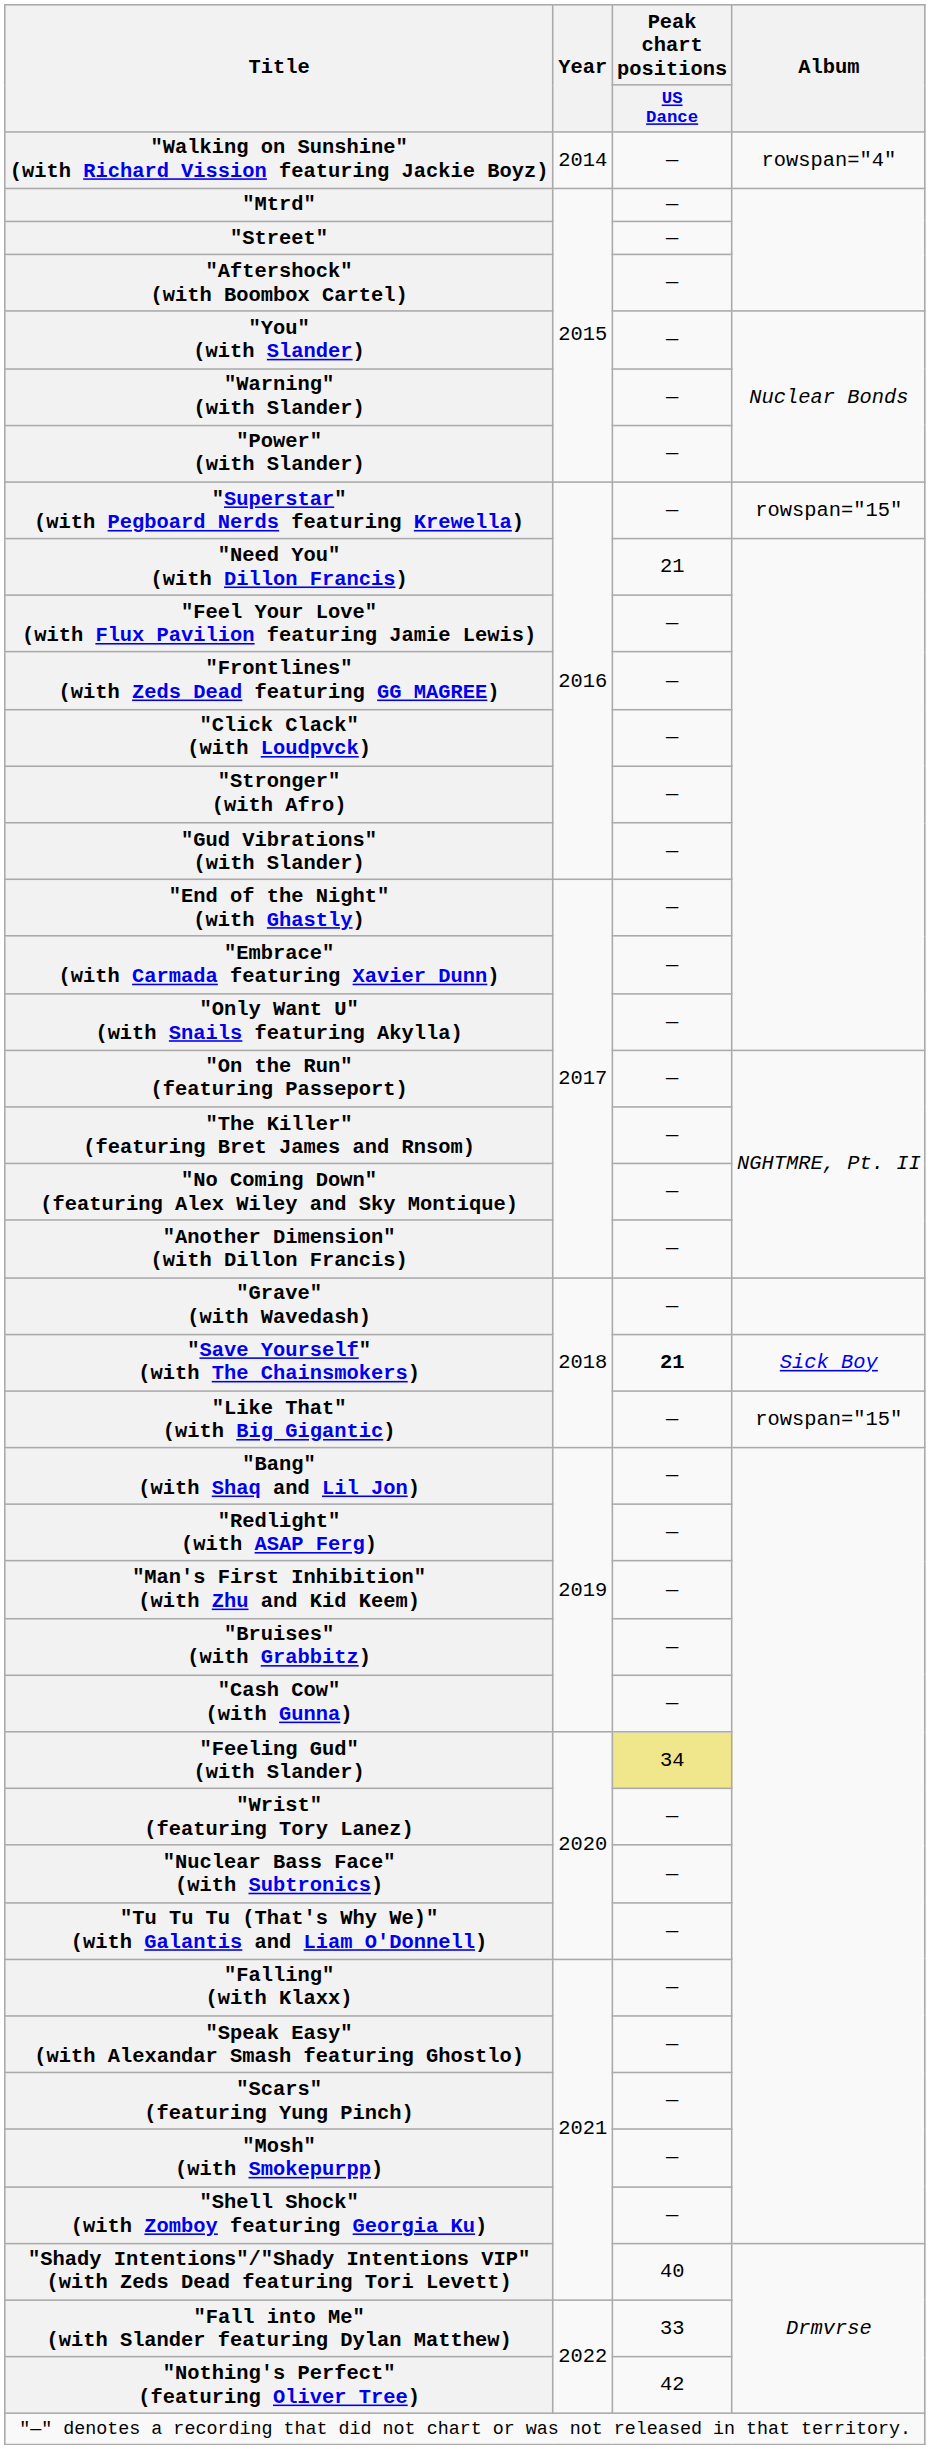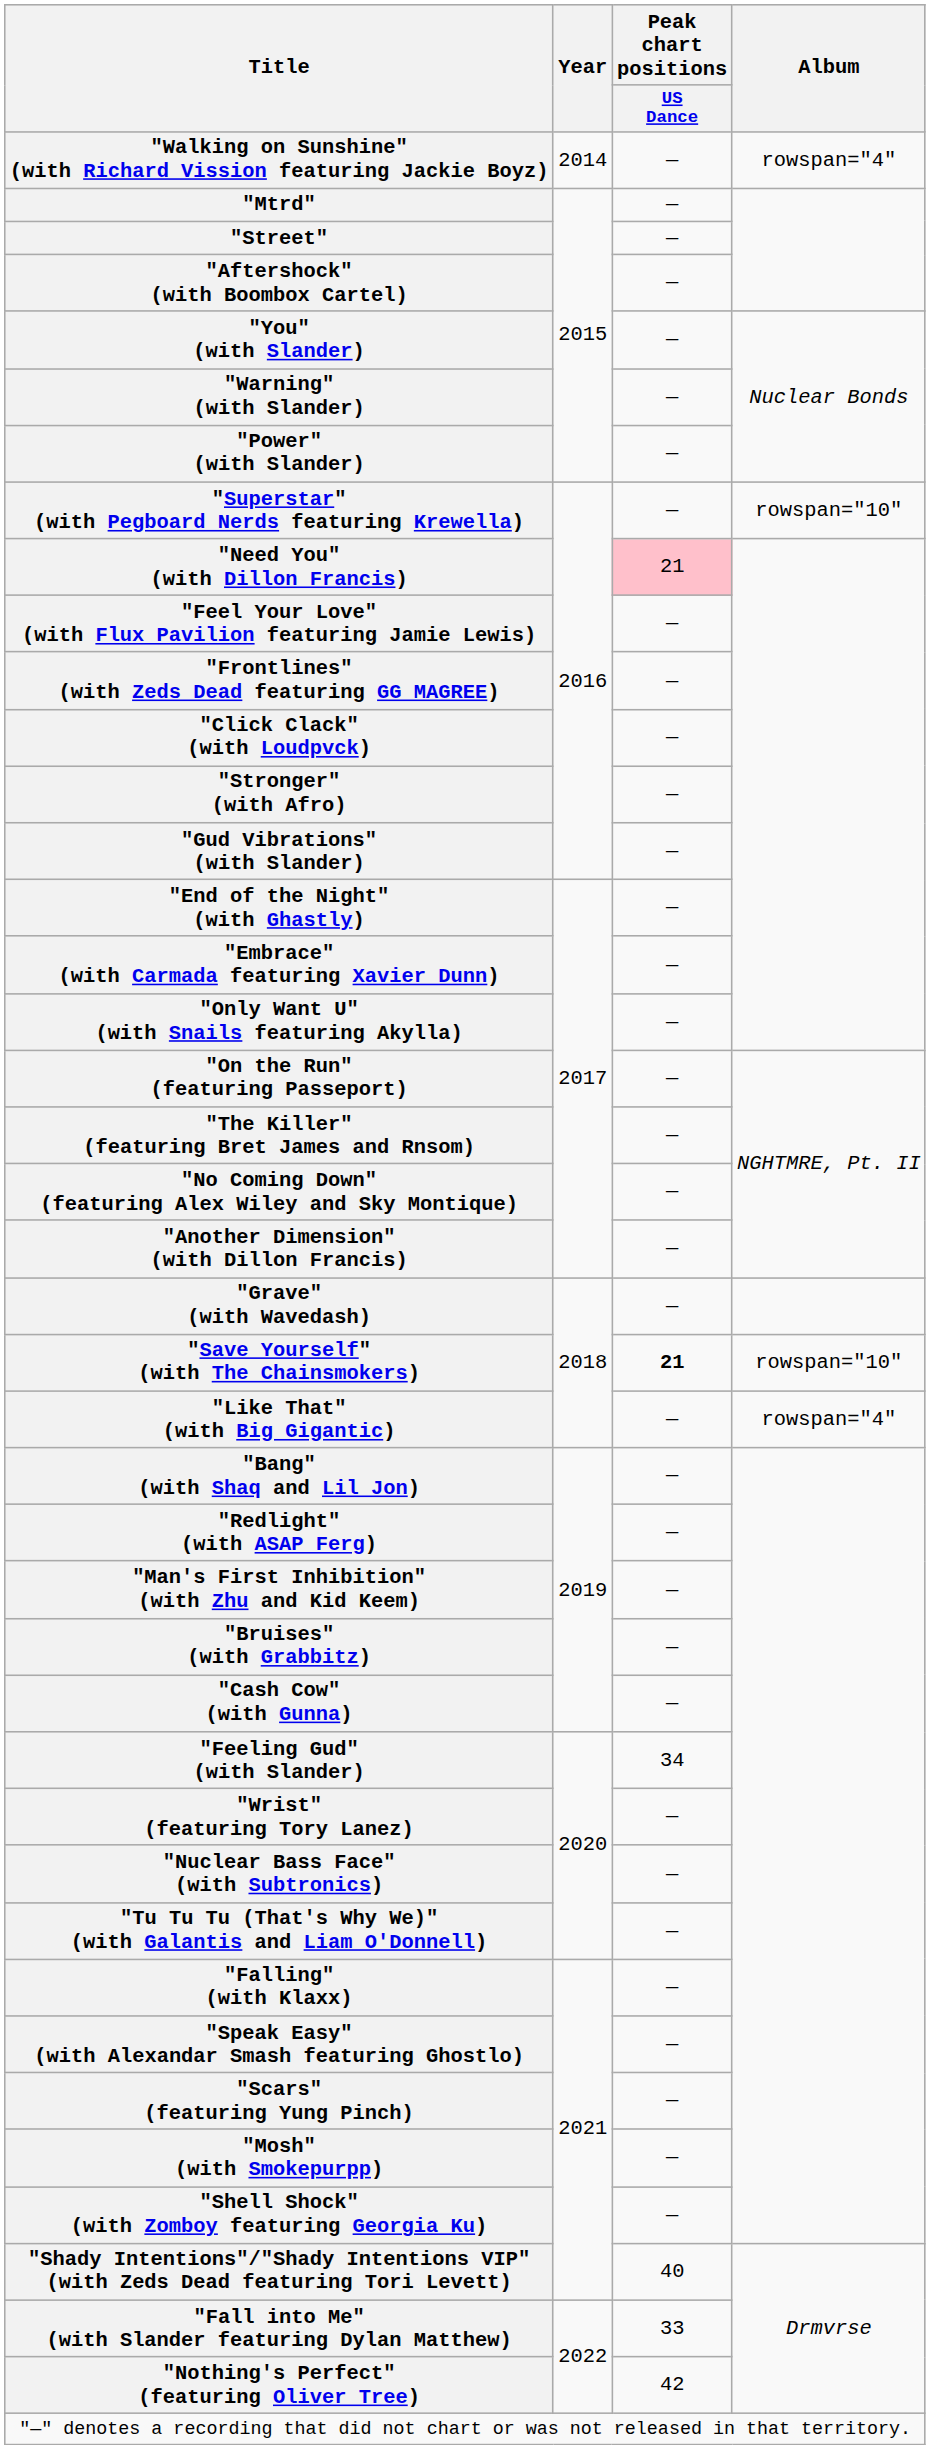(829, 510) rowspan="15" -> (829, 510) rowspan="10"
(672, 567) no background -> (672, 567) pink background
(829, 1363) Sick Boy -> (829, 1363) rowspan="10"
(829, 1419) rowspan="15" -> (829, 1419) rowspan="4"
(672, 1760) khaki background -> (672, 1760) no background
